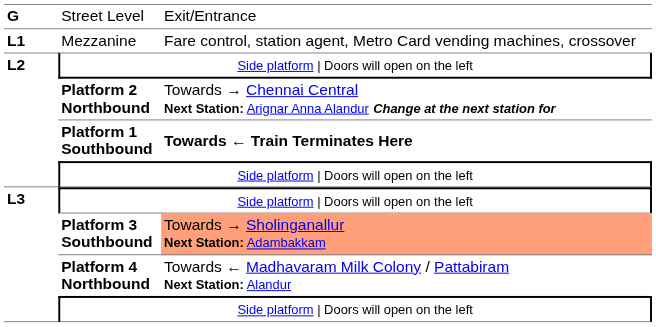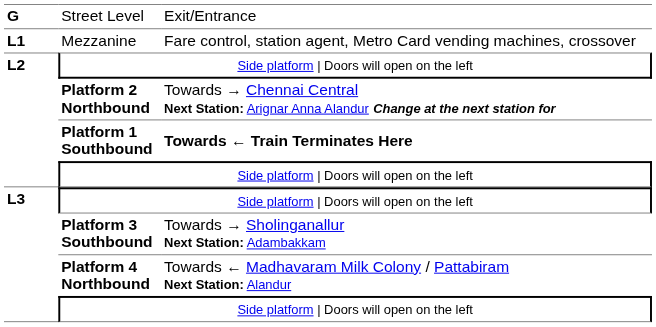(254, 233) lightsalmon background -> (254, 233) no background
